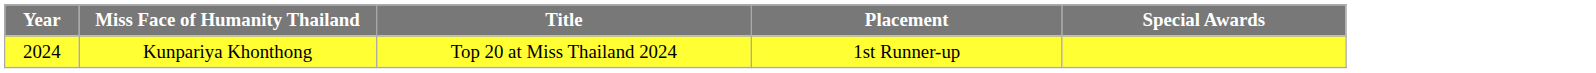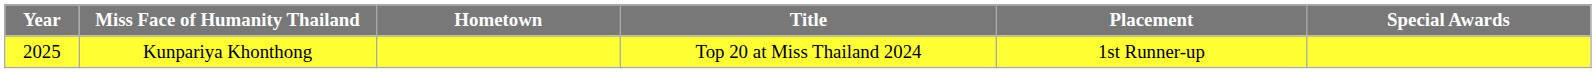+ column: (498, 20)
(42, 51) 2024 -> (42, 51) 2025
